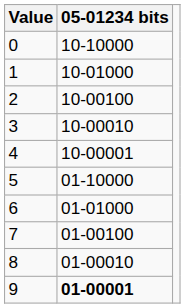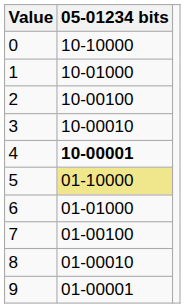(97, 153) normal -> (97, 153) bold
(97, 180) no background -> (97, 180) khaki background
(97, 289) bold -> (97, 289) normal
